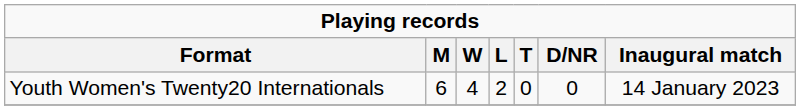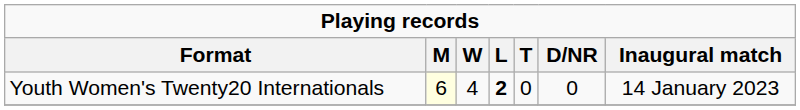(441, 88) no background -> (441, 88) lightyellow background
(501, 88) normal -> (501, 88) bold
